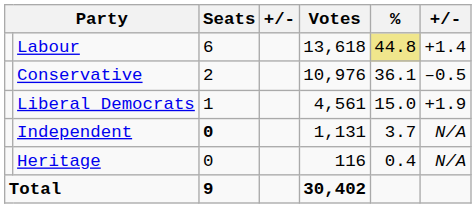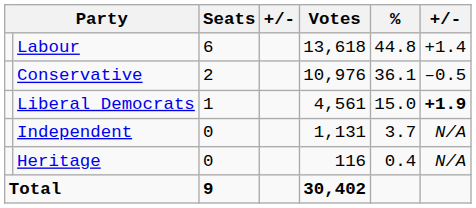(395, 47) khaki background -> (395, 47) no background
(445, 104) normal -> (445, 104) bold
(208, 132) bold -> (208, 132) normal
